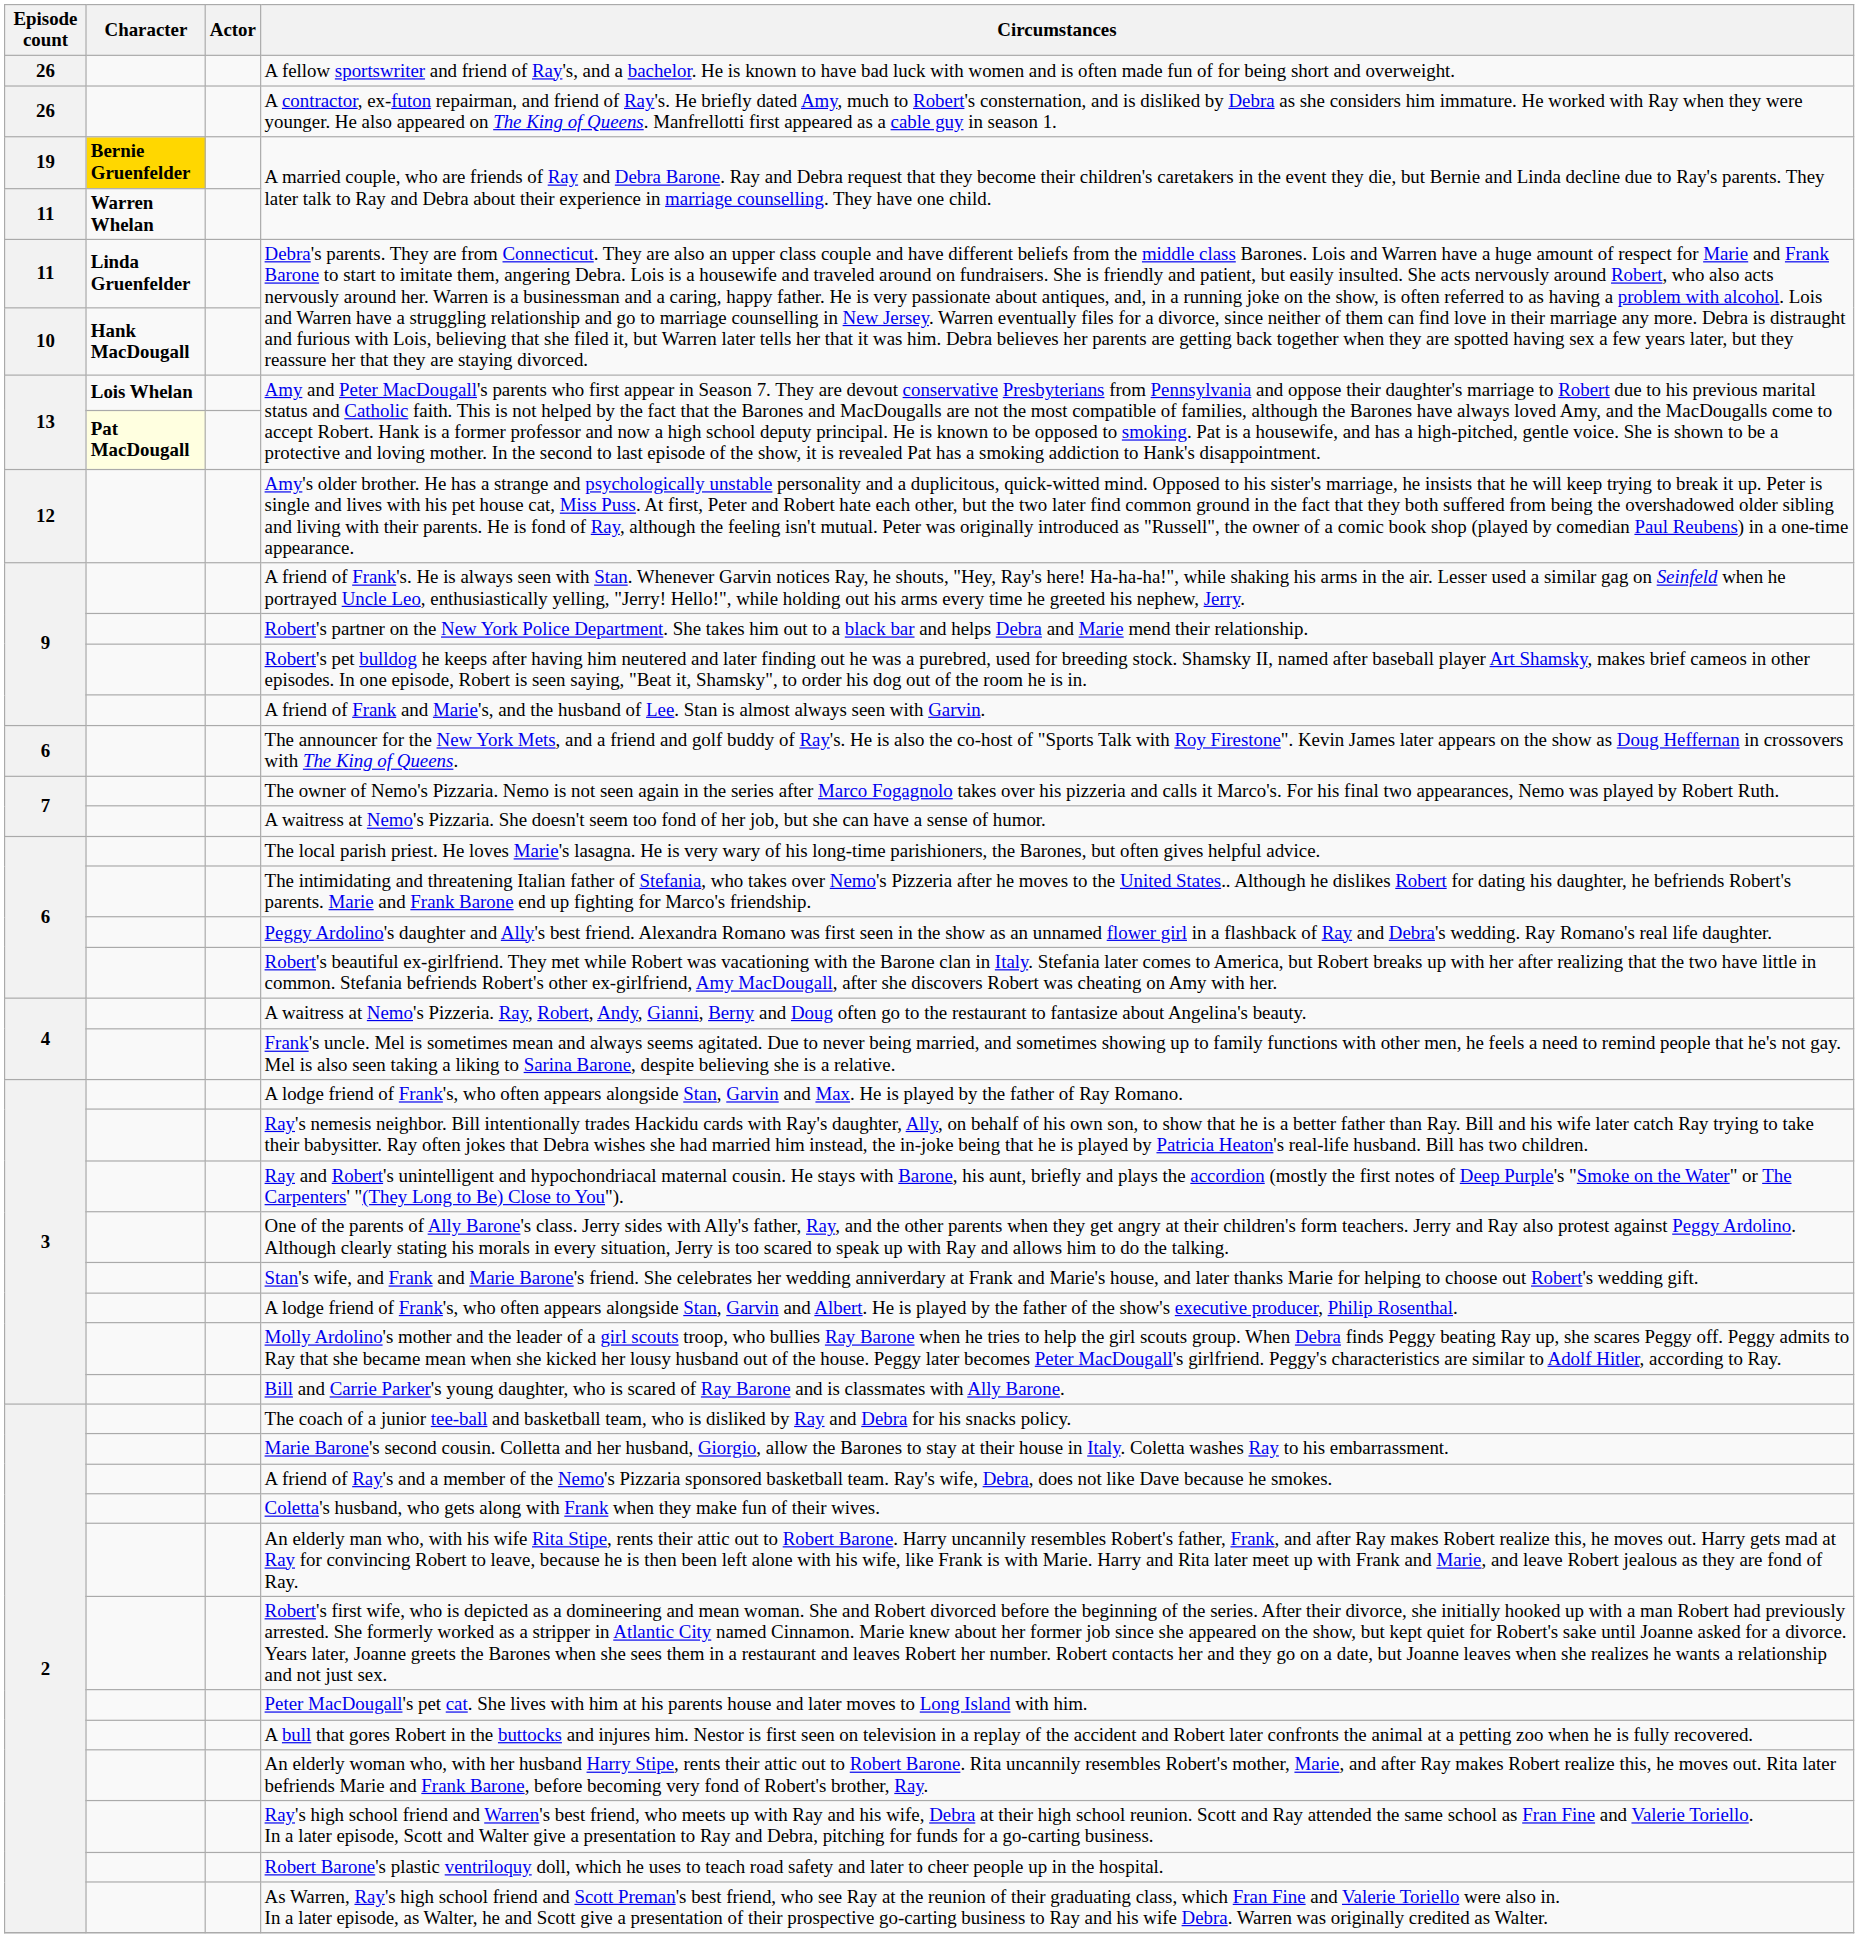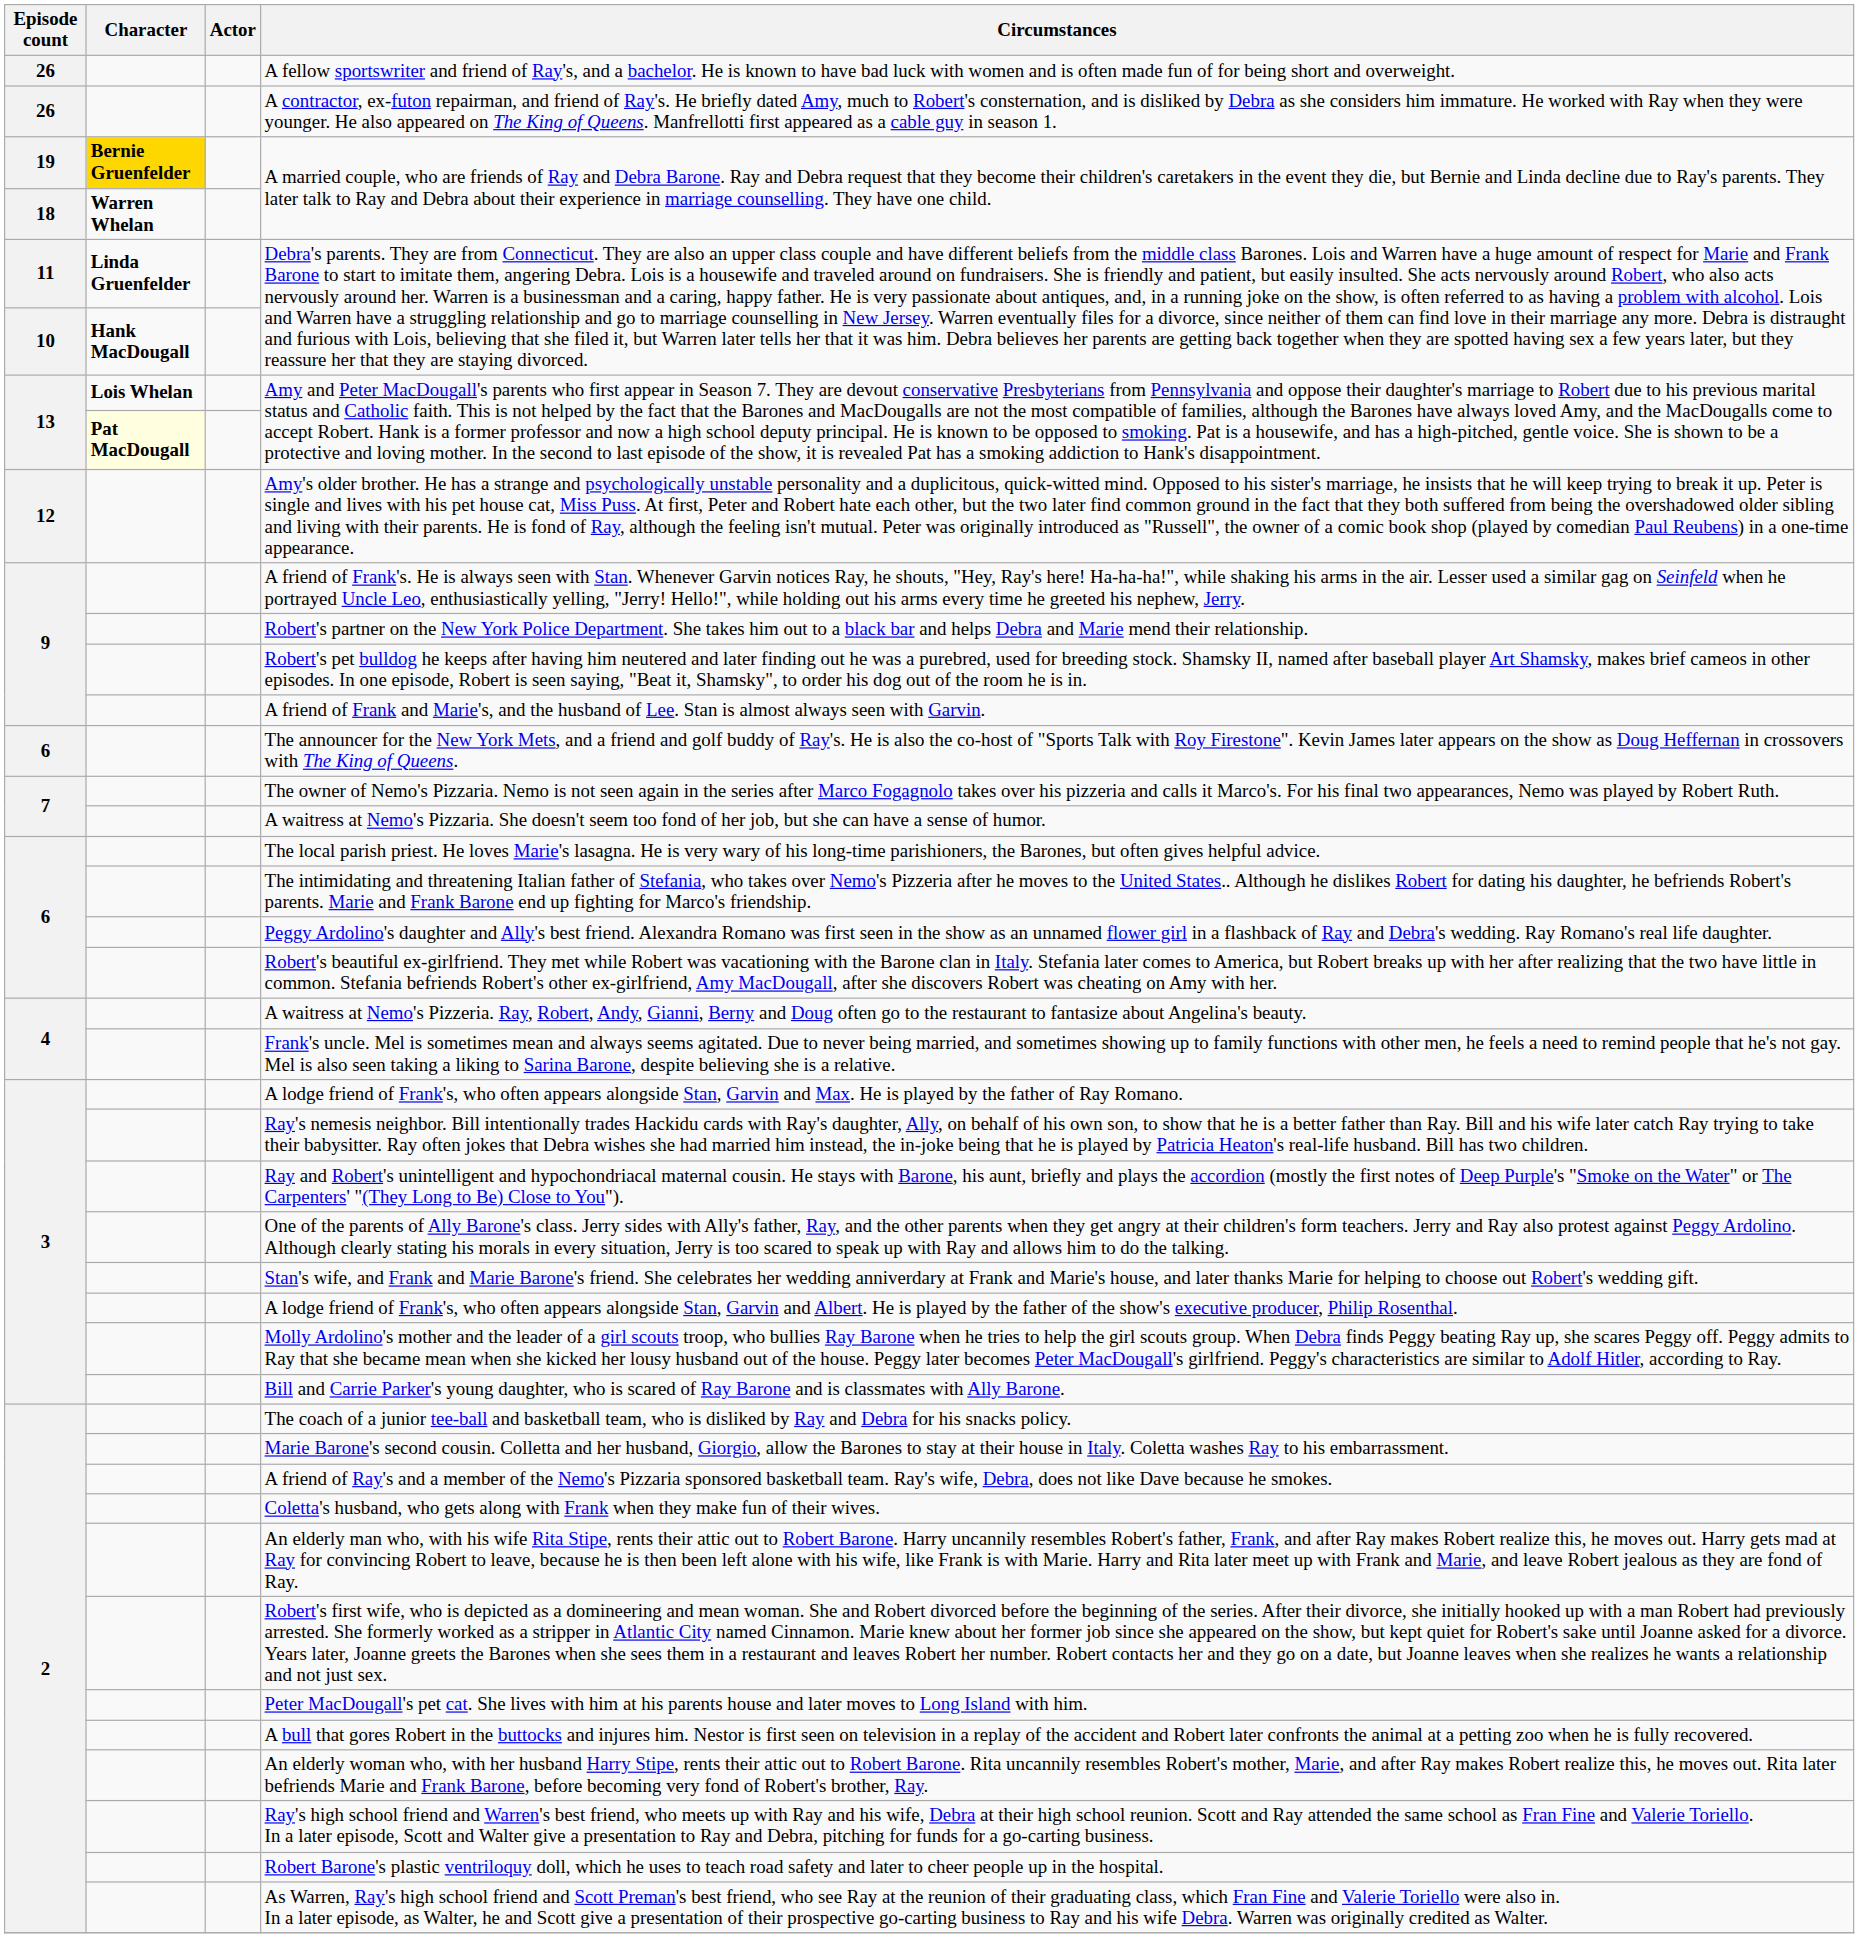(46, 213) 11 -> (46, 213) 18
